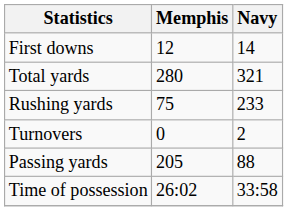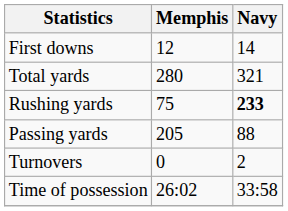(250, 104) normal -> (250, 104) bold
rows swapped: (58, 162) <-> (46, 133)
